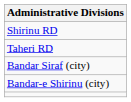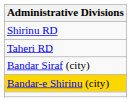(58, 83) no background -> (58, 83) gold background
